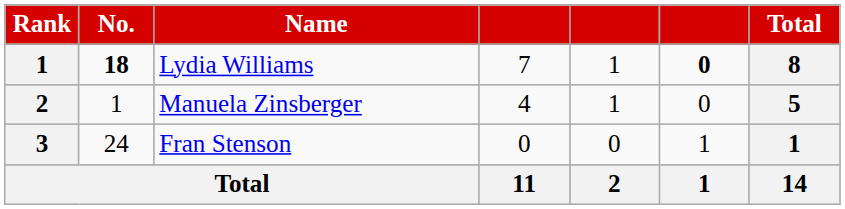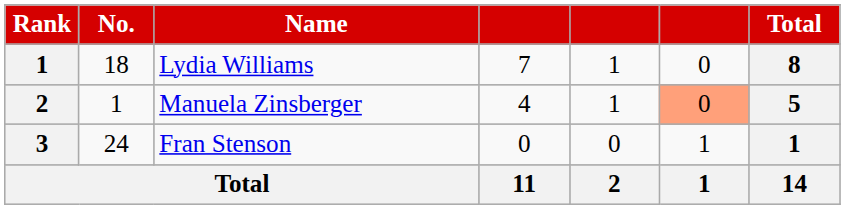(116, 64) bold -> (116, 64) normal
(704, 64) bold -> (704, 64) normal
(704, 104) no background -> (704, 104) lightsalmon background
